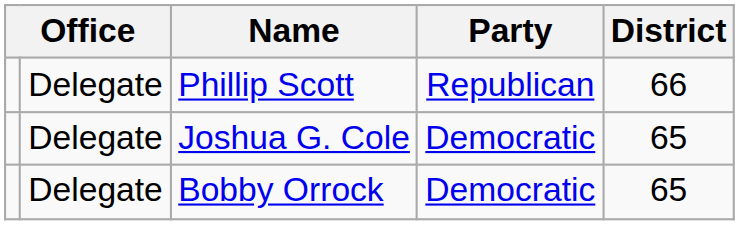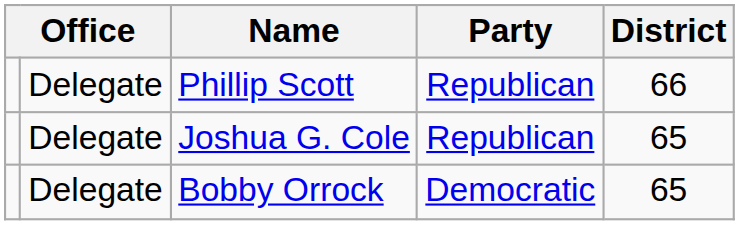(510, 137) Democratic -> (510, 137) Republican
